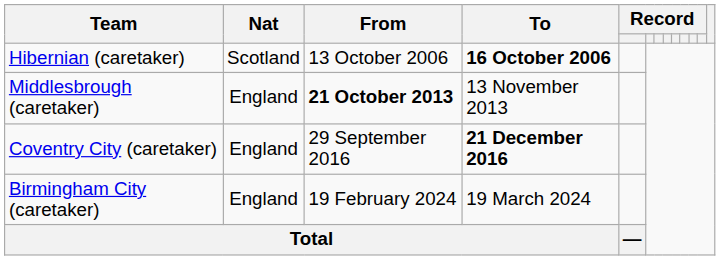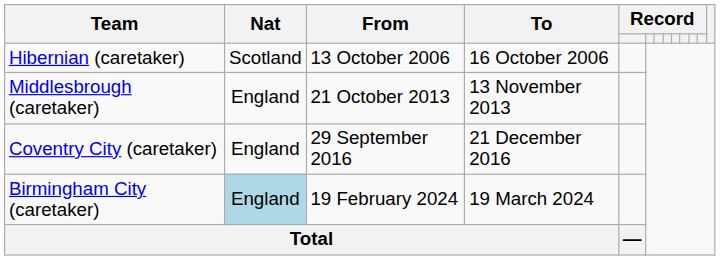(538, 57) bold -> (539, 57) normal
(381, 97) bold -> (380, 97) normal
(524, 148) bold -> (525, 148) normal
(264, 199) no background -> (265, 199) lightblue background
